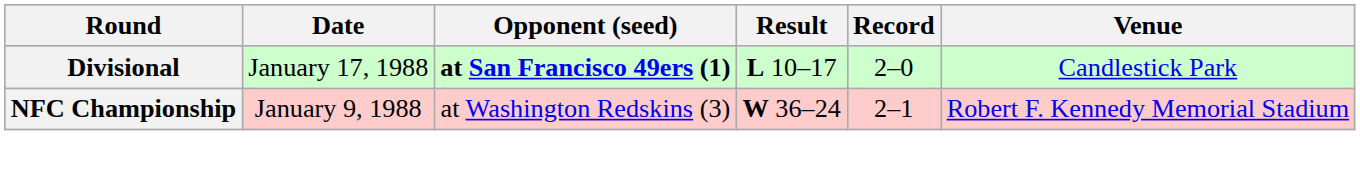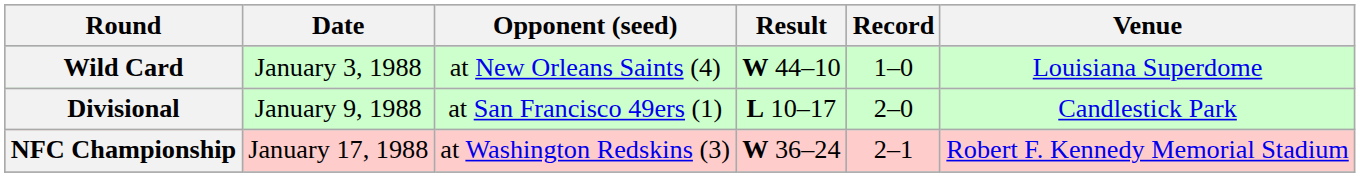+ row: (124, 66)
(338, 66) January 17, 1988 -> (338, 108) January 9, 1988
(585, 66) bold -> (585, 108) normal
(338, 108) January 9, 1988 -> (338, 150) January 17, 1988
